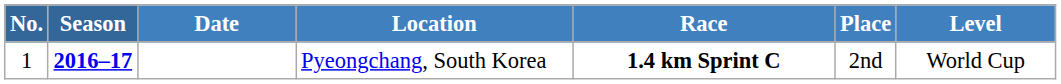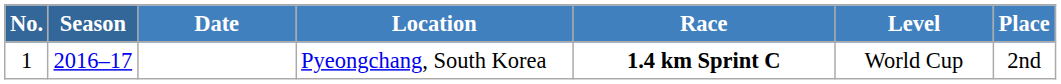columns swapped: (976, 23) <-> (866, 23)
(93, 60) bold -> (93, 60) normal
